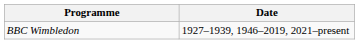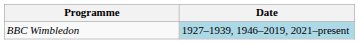(266, 30) no background -> (266, 30) lightblue background
